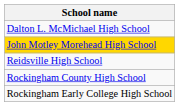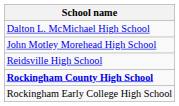(81, 45) gold background -> (81, 45) no background
(76, 77) normal -> (80, 77) bold
